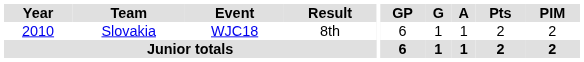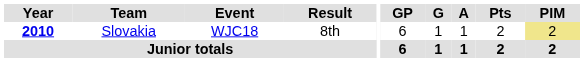(38, 31) normal -> (38, 31) bold
(552, 31) no background -> (552, 31) khaki background
